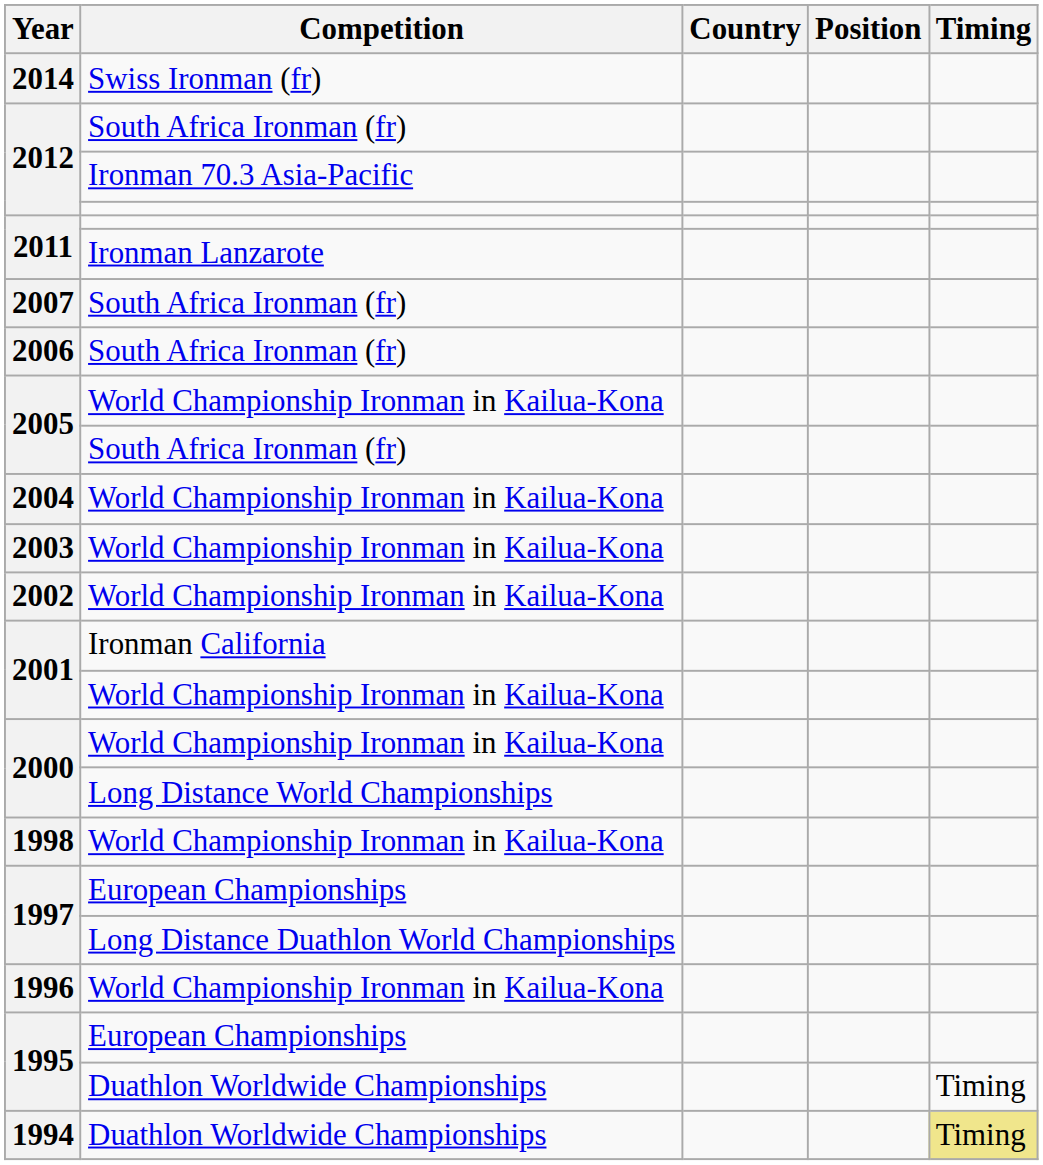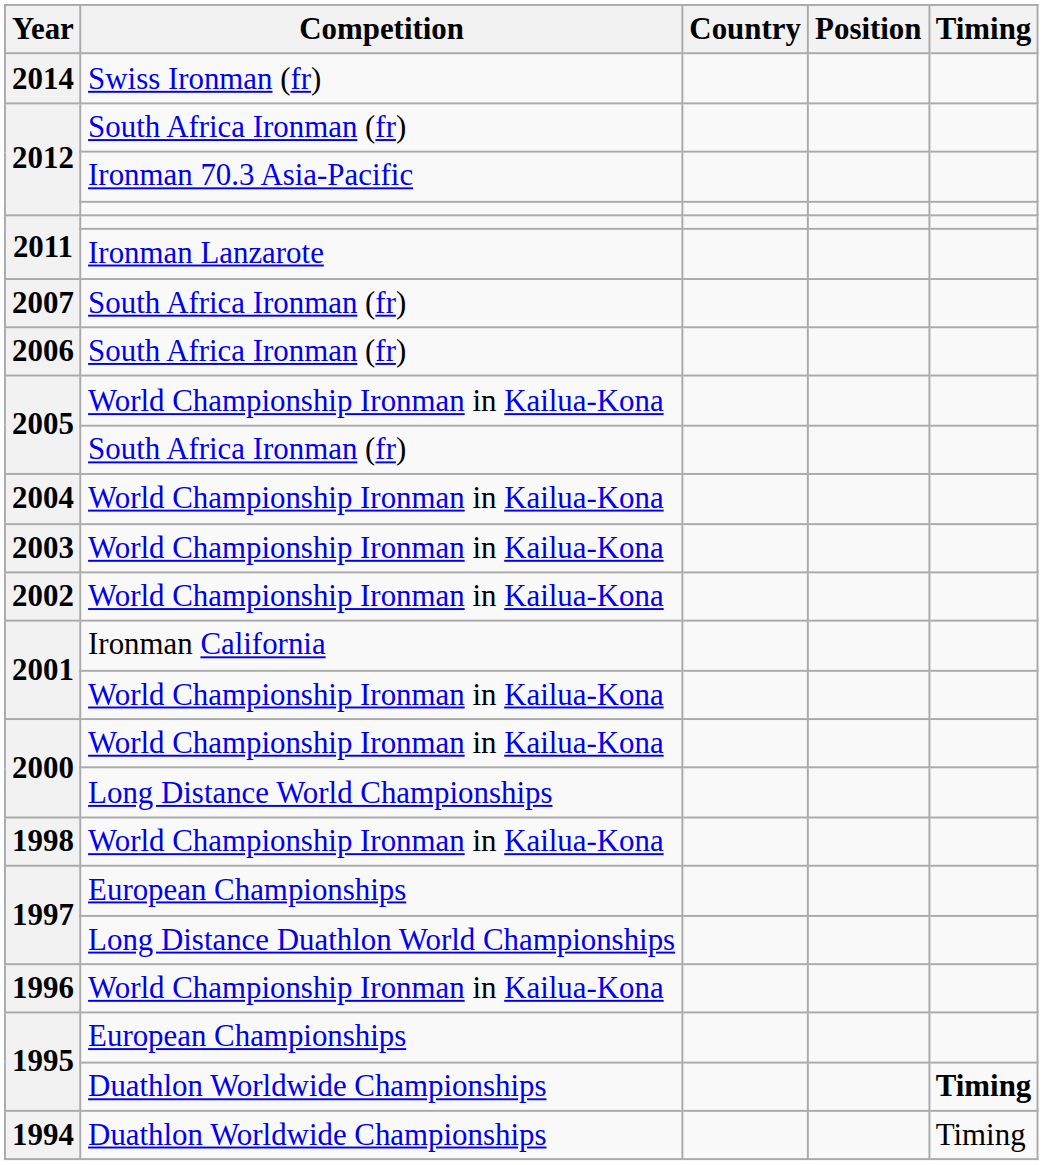(981, 1085) normal -> (984, 1085) bold
(981, 1134) khaki background -> (981, 1134) no background
